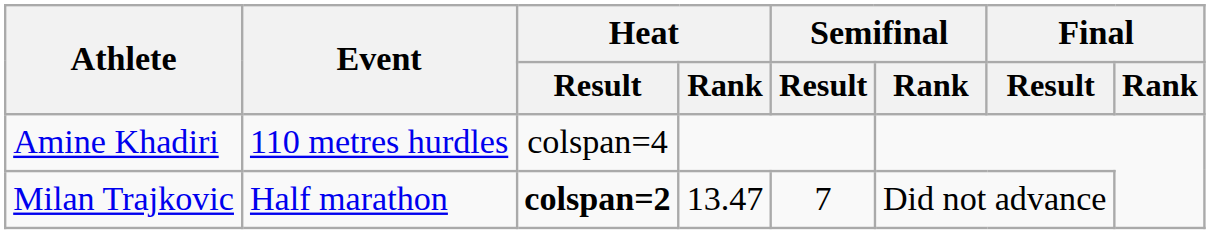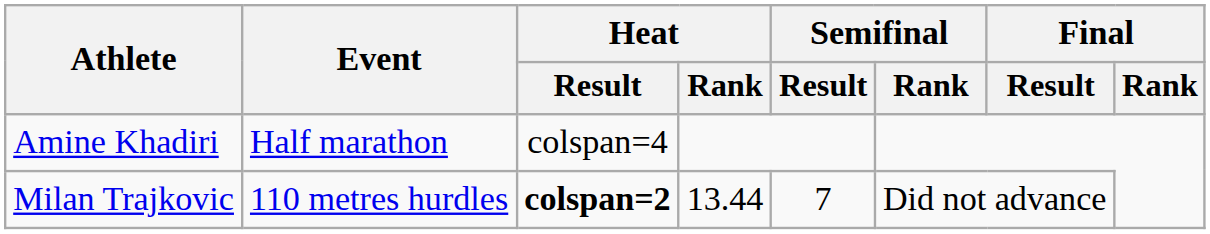(379, 142) 110 metres hurdles -> (349, 142) Half marathon
(349, 198) Half marathon -> (379, 198) 110 metres hurdles
(725, 198) 13.47 -> (725, 198) 13.44
